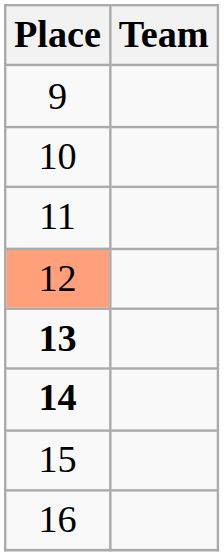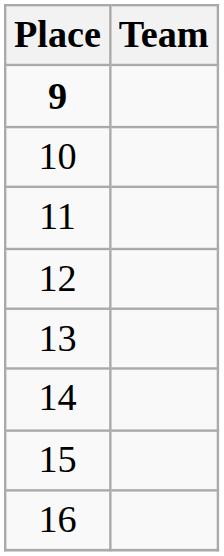(58, 95) normal -> (58, 95) bold
(58, 277) lightsalmon background -> (58, 277) no background
(58, 338) bold -> (58, 338) normal
(58, 398) bold -> (58, 398) normal
